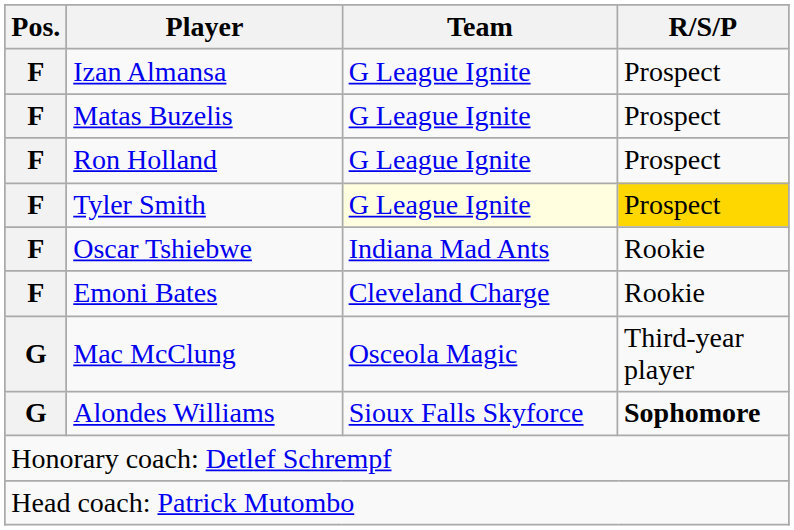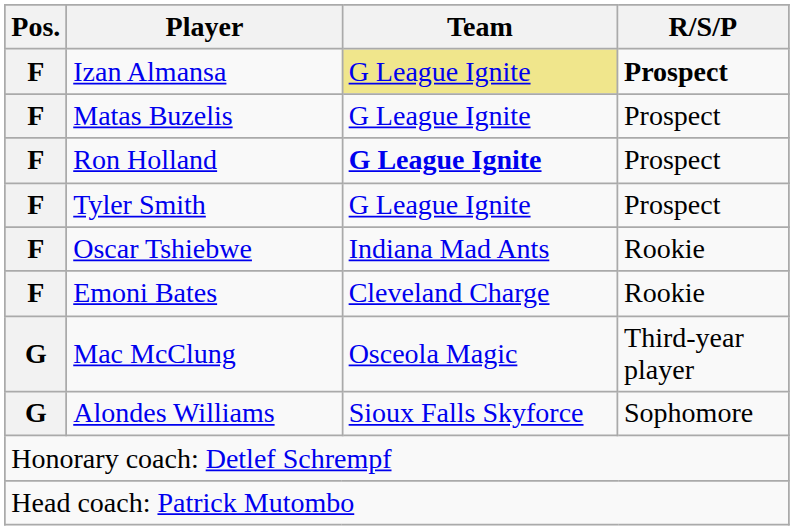(440, 71) no background -> (440, 71) khaki background
(672, 71) normal -> (676, 71) bold
(440, 159) normal -> (445, 159) bold
(440, 204) lightyellow background -> (440, 204) no background
(672, 204) gold background -> (672, 204) no background
(692, 413) bold -> (689, 413) normal
